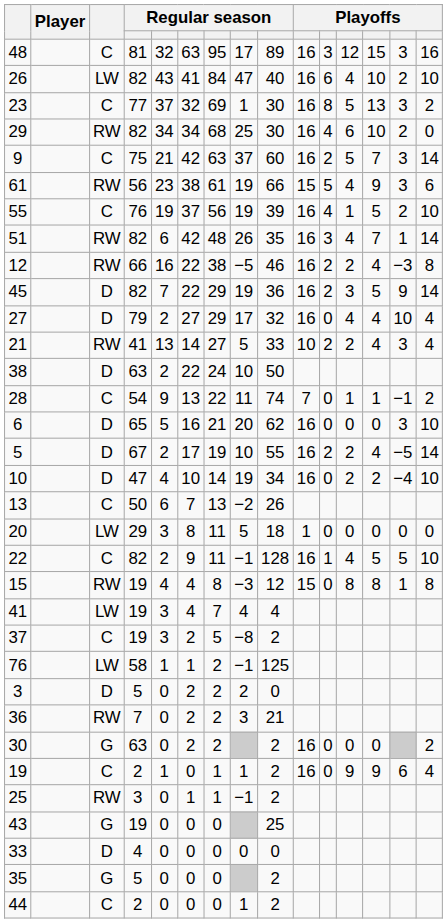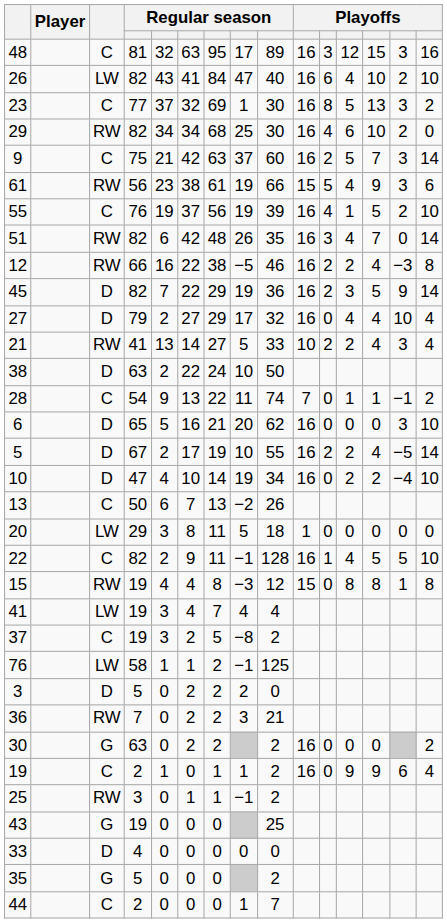(403, 238) 1 -> (403, 238) 0
(275, 904) 2 -> (275, 904) 7
